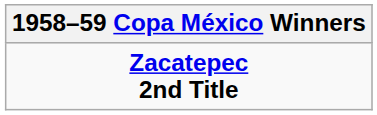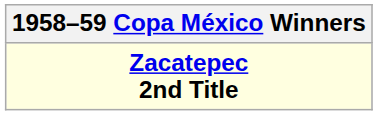(189, 76) no background -> (189, 76) lightyellow background
